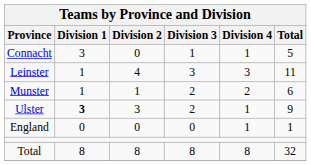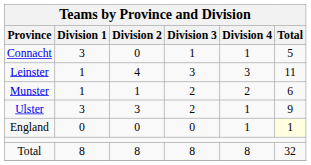(82, 109) bold -> (82, 109) normal
(290, 127) no background -> (290, 127) lightyellow background
